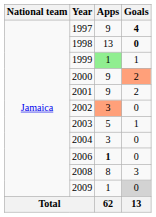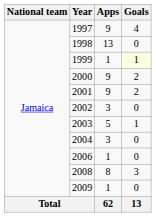(136, 28) bold -> (136, 28) normal
(136, 44) bold -> (136, 44) normal
(108, 60) lightgreen background -> (108, 60) no background
(136, 60) no background -> (136, 60) lightyellow background
(136, 76) lightsalmon background -> (136, 76) no background
(108, 108) lightsalmon background -> (108, 108) no background
(108, 156) bold -> (108, 156) normal
(136, 188) lightgrey background -> (136, 188) no background
